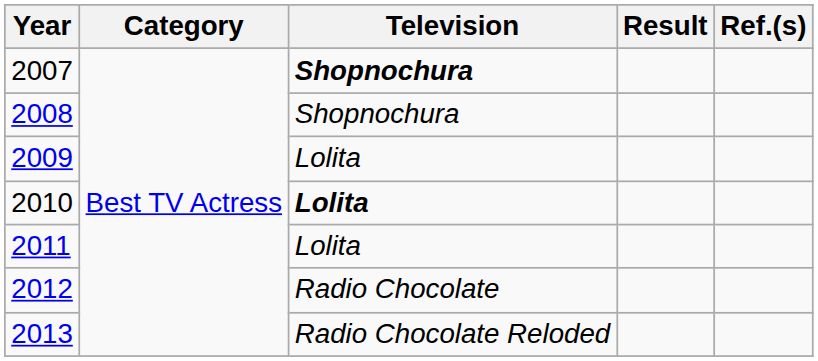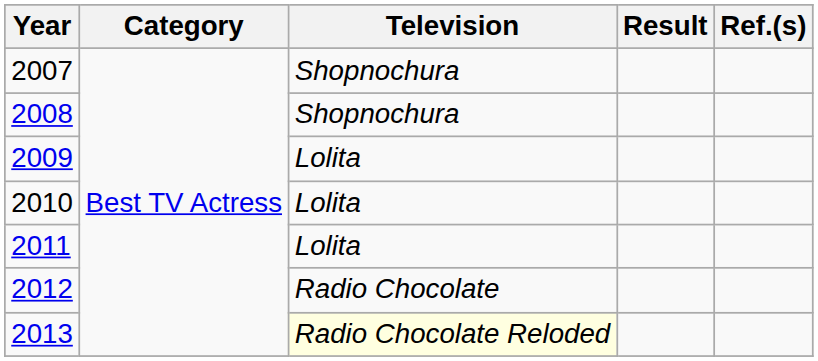(384, 70) bold -> (377, 70) normal
(332, 202) bold -> (328, 202) normal
(452, 333) no background -> (452, 333) lightyellow background
